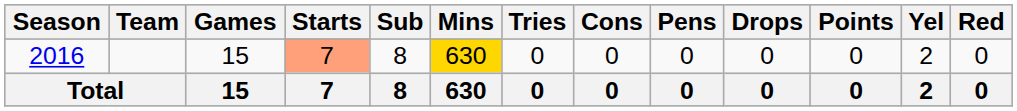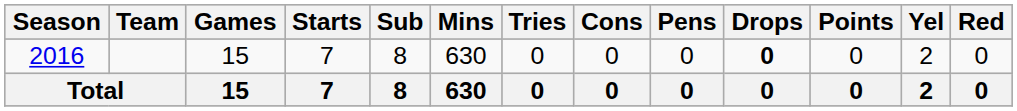(327, 55) lightsalmon background -> (327, 55) no background
(466, 55) gold background -> (466, 55) no background
(767, 55) normal -> (767, 55) bold
